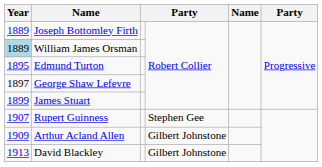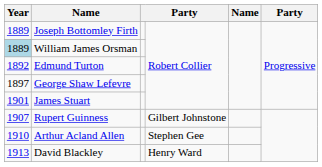(18, 65) 1895 -> (18, 65) 1892
(18, 100) 1899 -> (18, 100) 1901
(176, 118) Stephen Gee -> (187, 118) Gilbert Johnstone
(18, 135) 1909 -> (18, 135) 1910
(187, 135) Gilbert Johnstone -> (176, 135) Stephen Gee
(187, 153) Gilbert Johnstone -> (175, 153) Henry Ward
